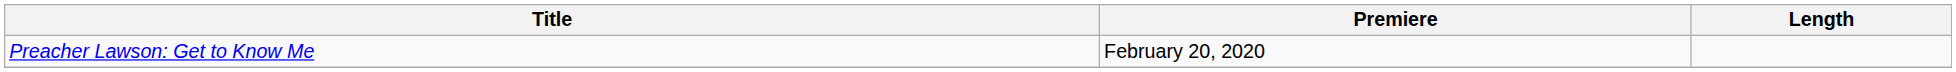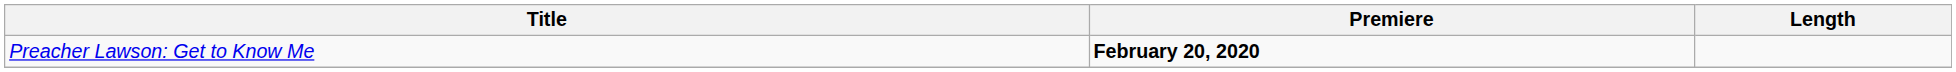(1185, 51) normal -> (1177, 51) bold
